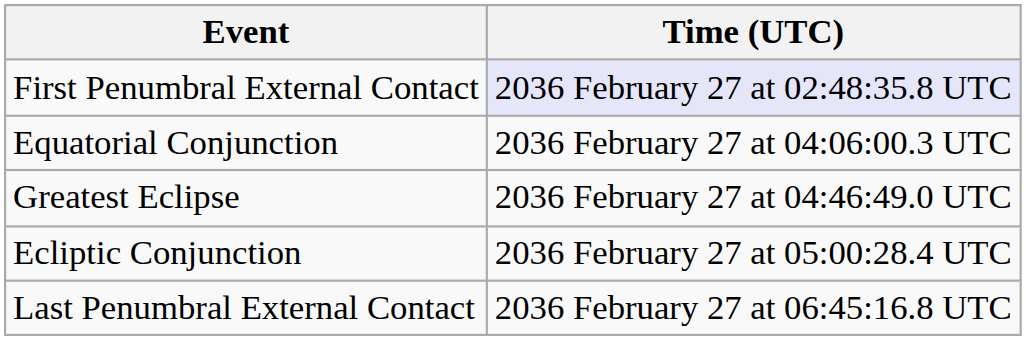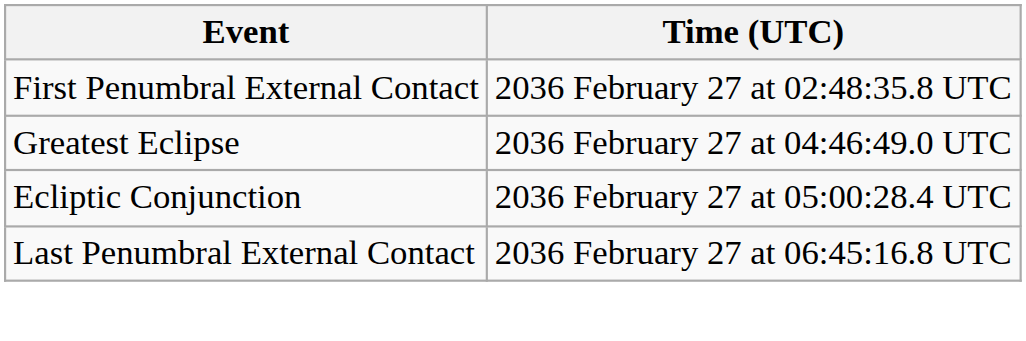(753, 87) lavender background -> (753, 87) no background
- row: (176, 142)
